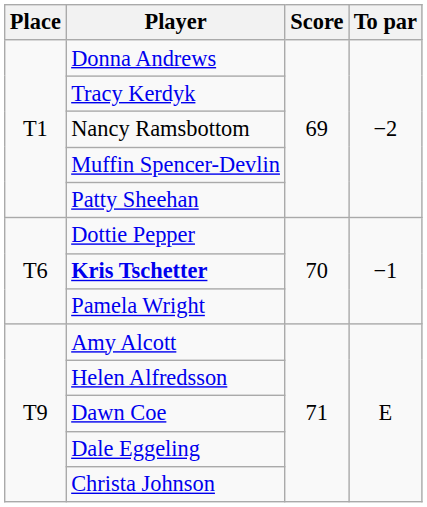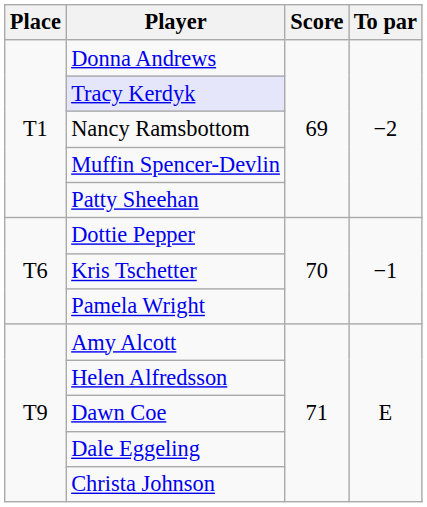(133, 93) no background -> (133, 93) lavender background
(139, 270) bold -> (134, 270) normal
